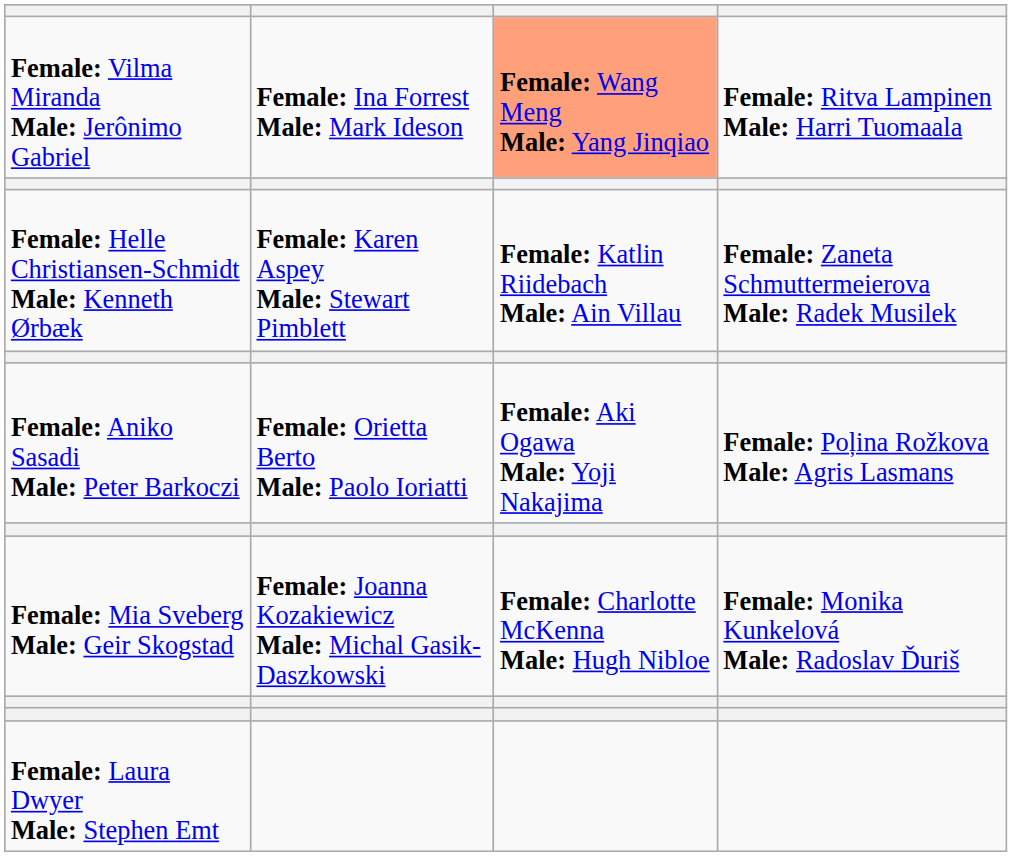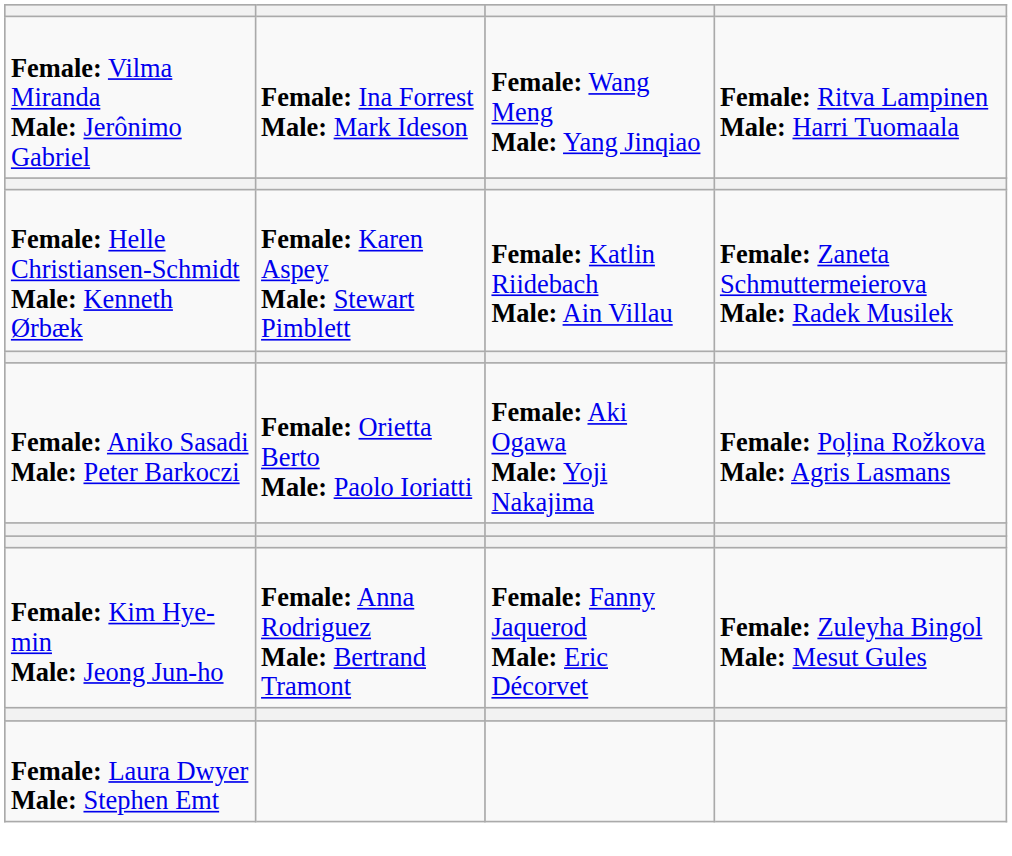(605, 111) lightsalmon background -> (596, 111) no background
- row: (127, 630)
+ row: (117, 642)
